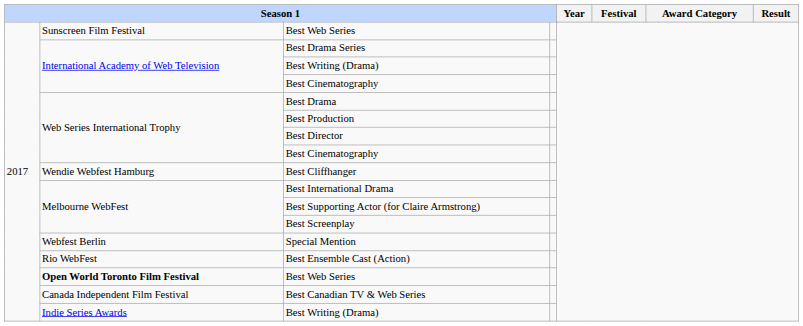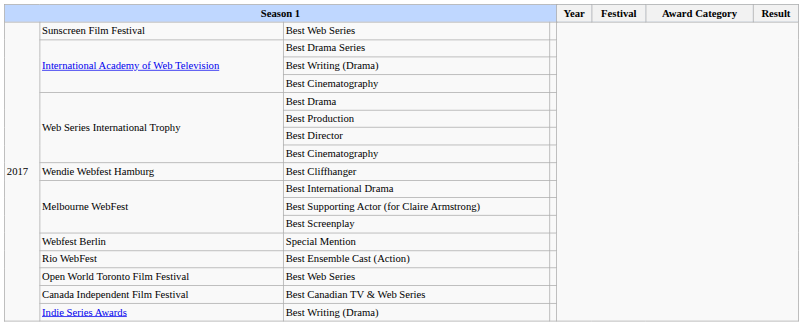(121, 277) bold -> (116, 277) normal
